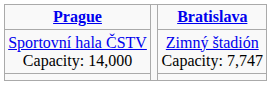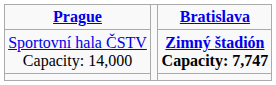(212, 51) normal -> (215, 51) bold
